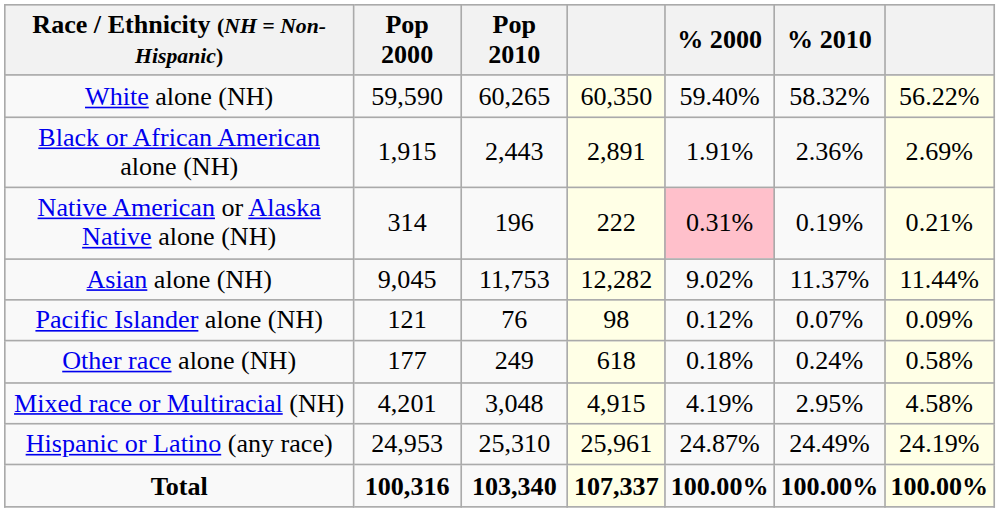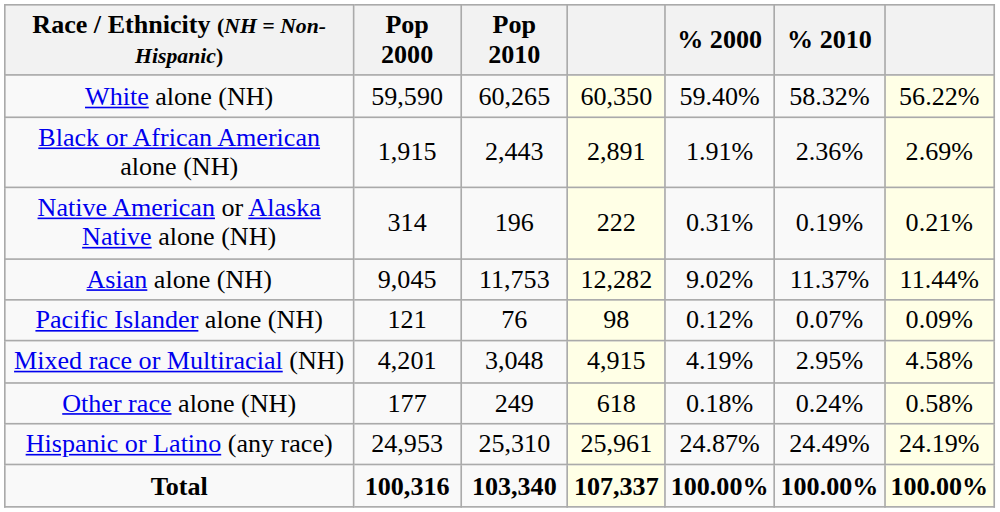(720, 222) pink background -> (720, 222) no background
rows swapped: (179, 361) <-> (179, 402)
